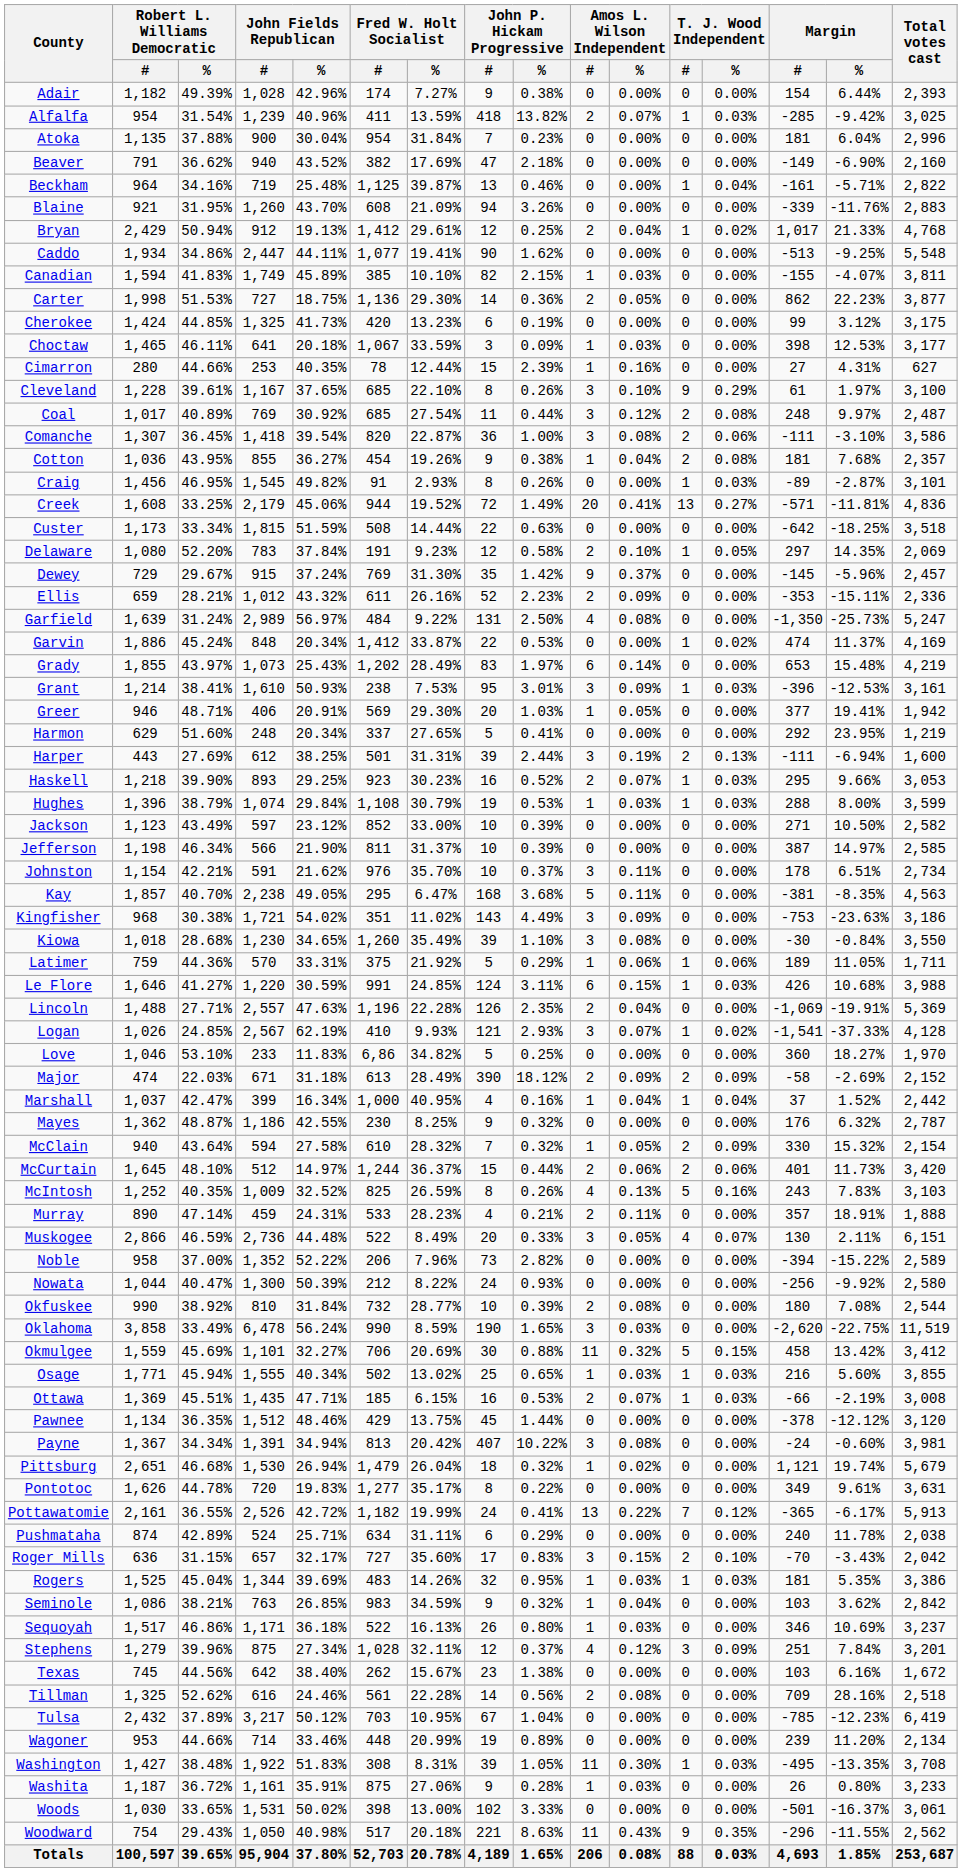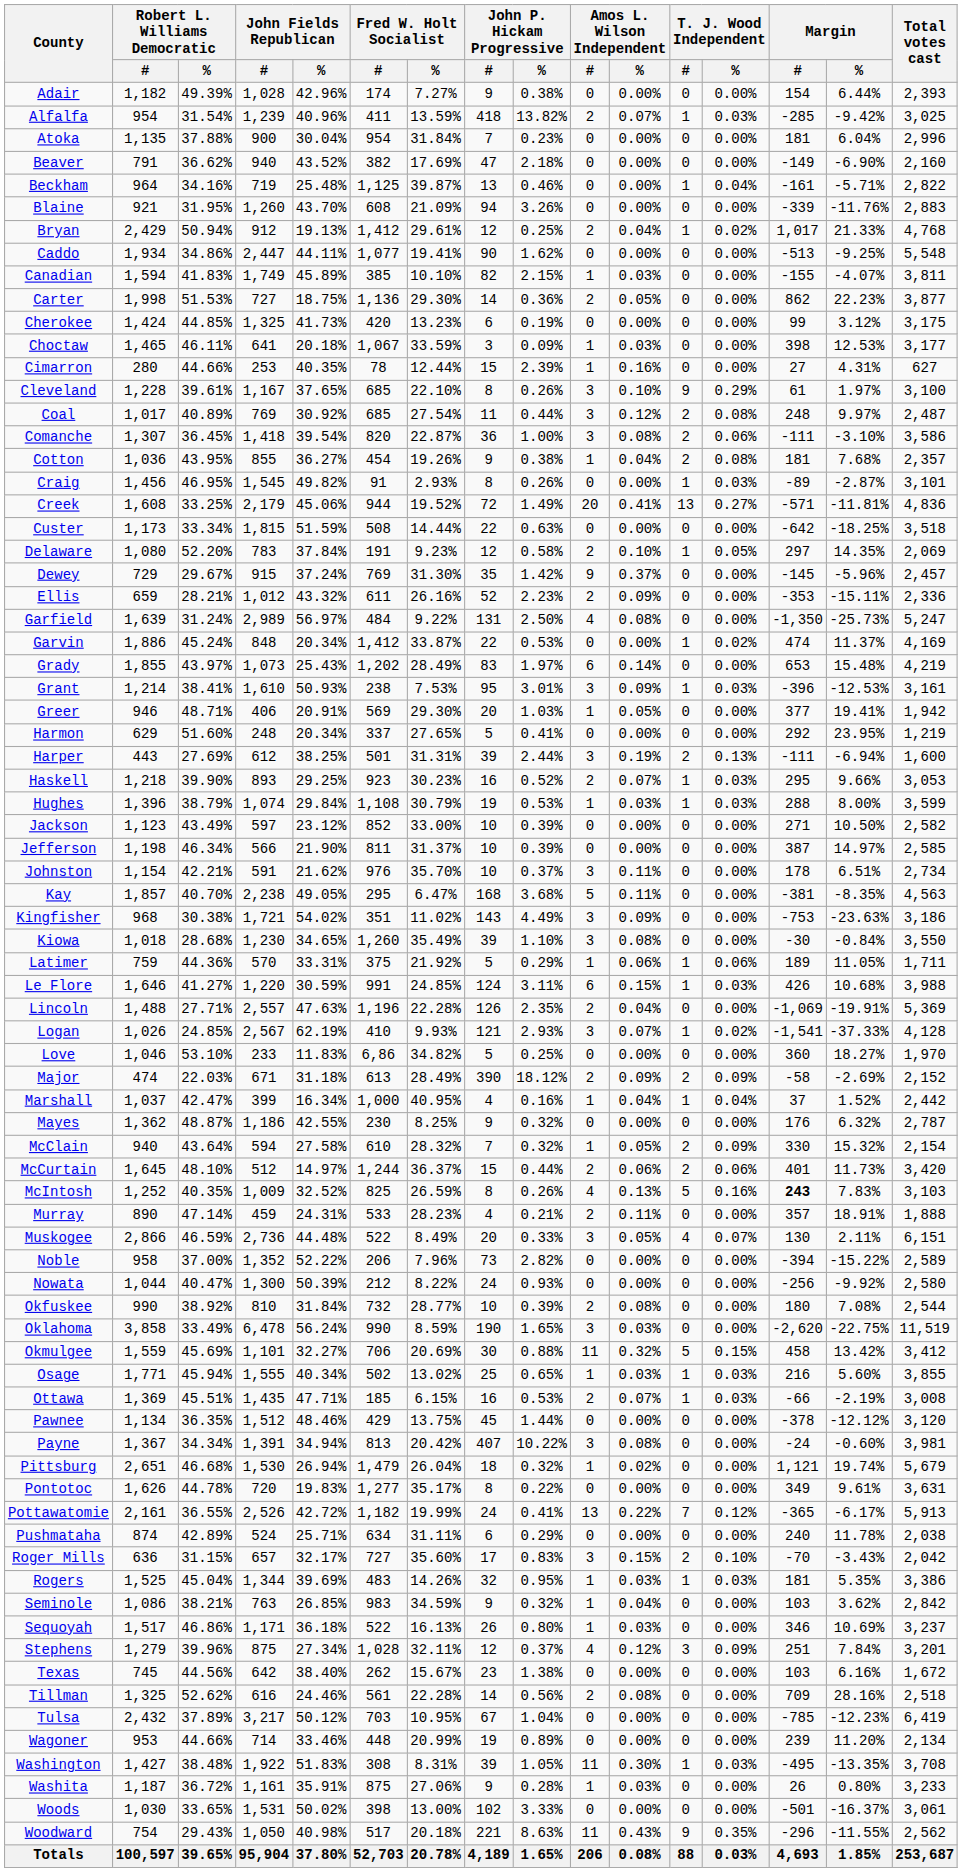(798, 1193) normal -> (798, 1193) bold
